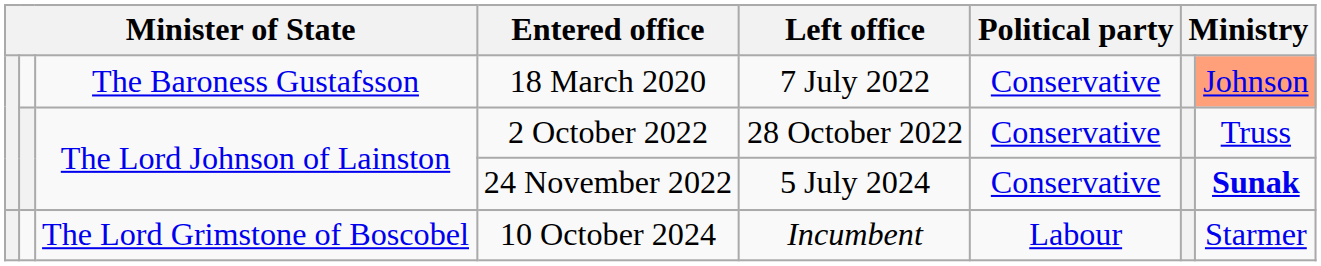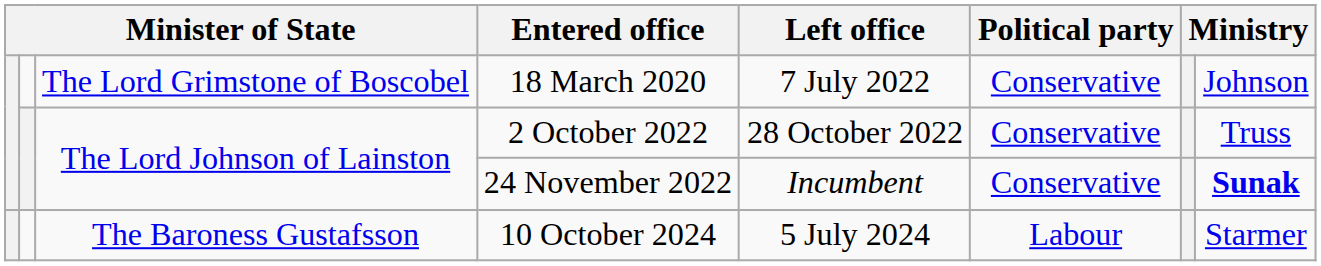(256, 81) The Baroness Gustafsson -> (256, 81) The Lord Grimstone of Boscobel
(1256, 81) lightsalmon background -> (1256, 81) no background
(855, 183) 5 July 2024 -> (855, 183) Incumbent
(256, 234) The Lord Grimstone of Boscobel -> (256, 234) The Baroness Gustafsson
(855, 234) Incumbent -> (855, 234) 5 July 2024
